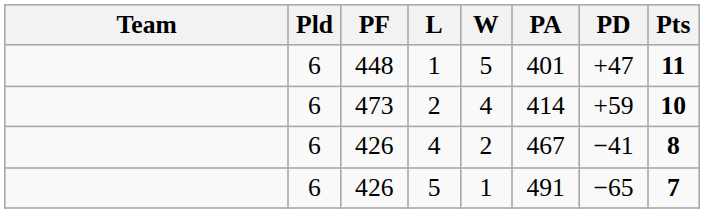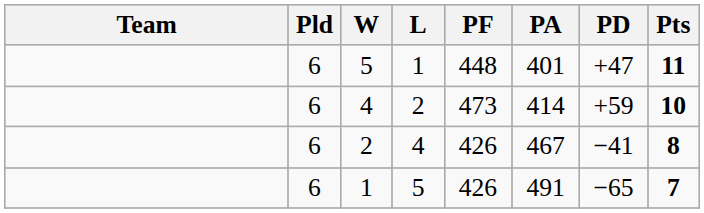columns swapped: (486, 24) <-> (374, 24)
